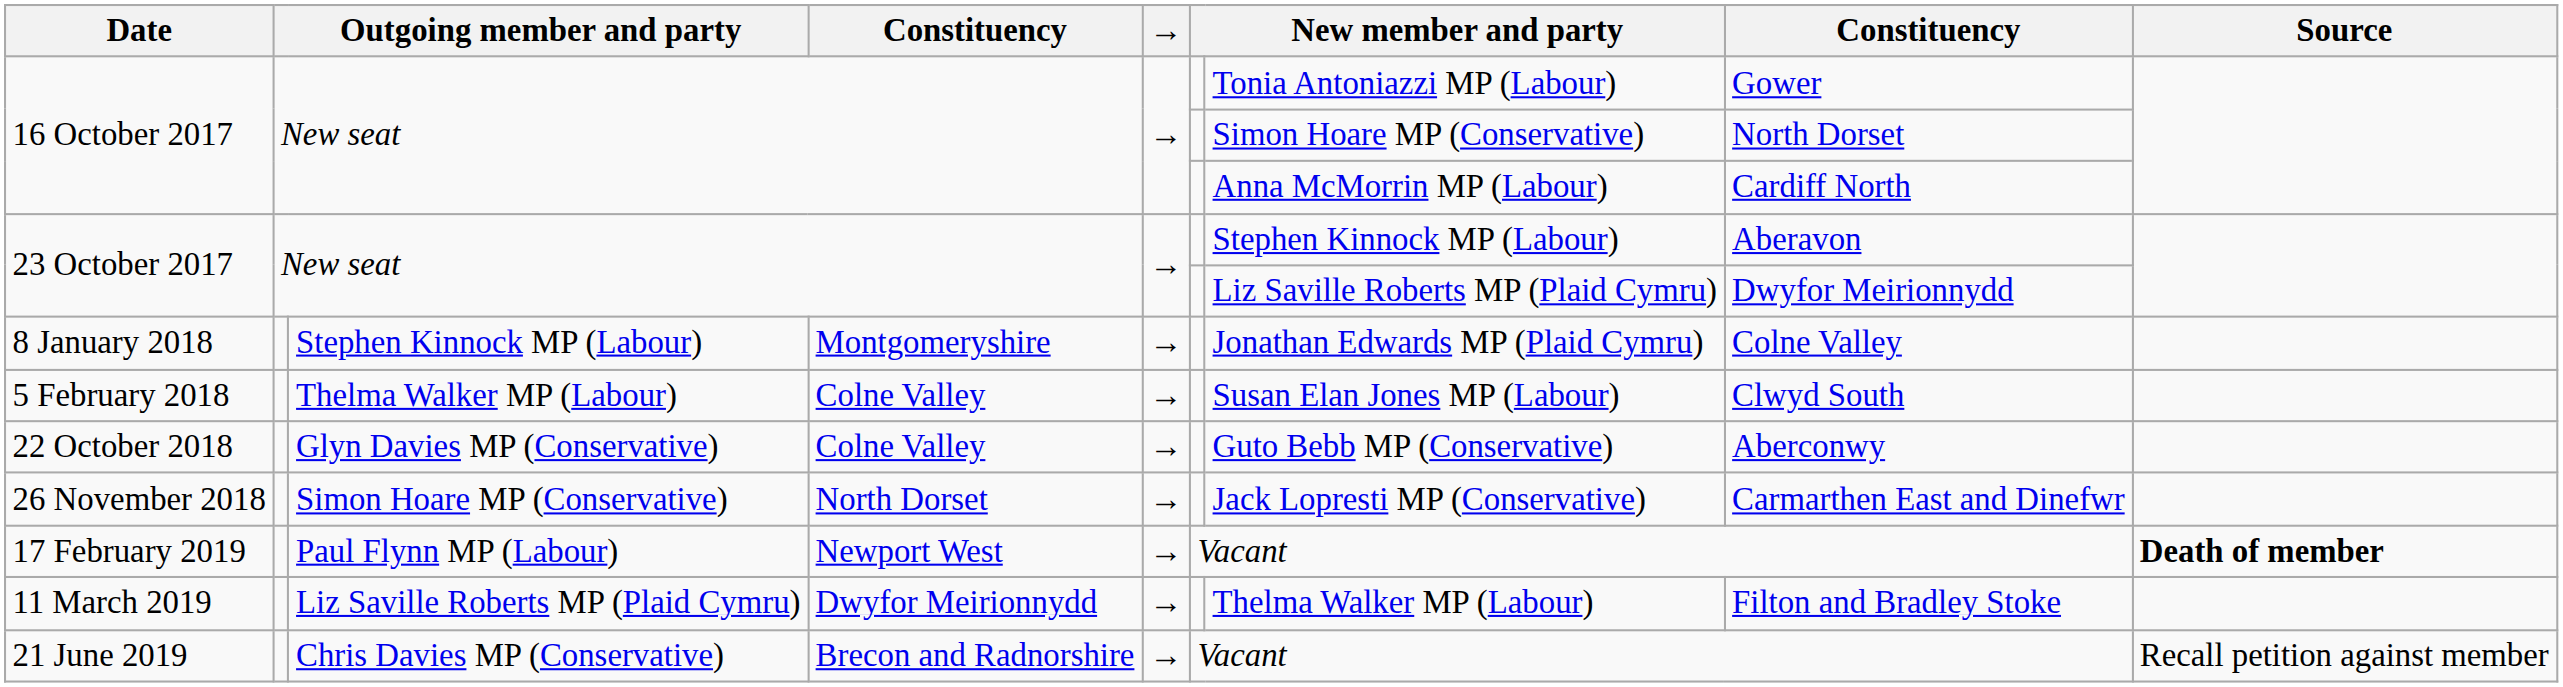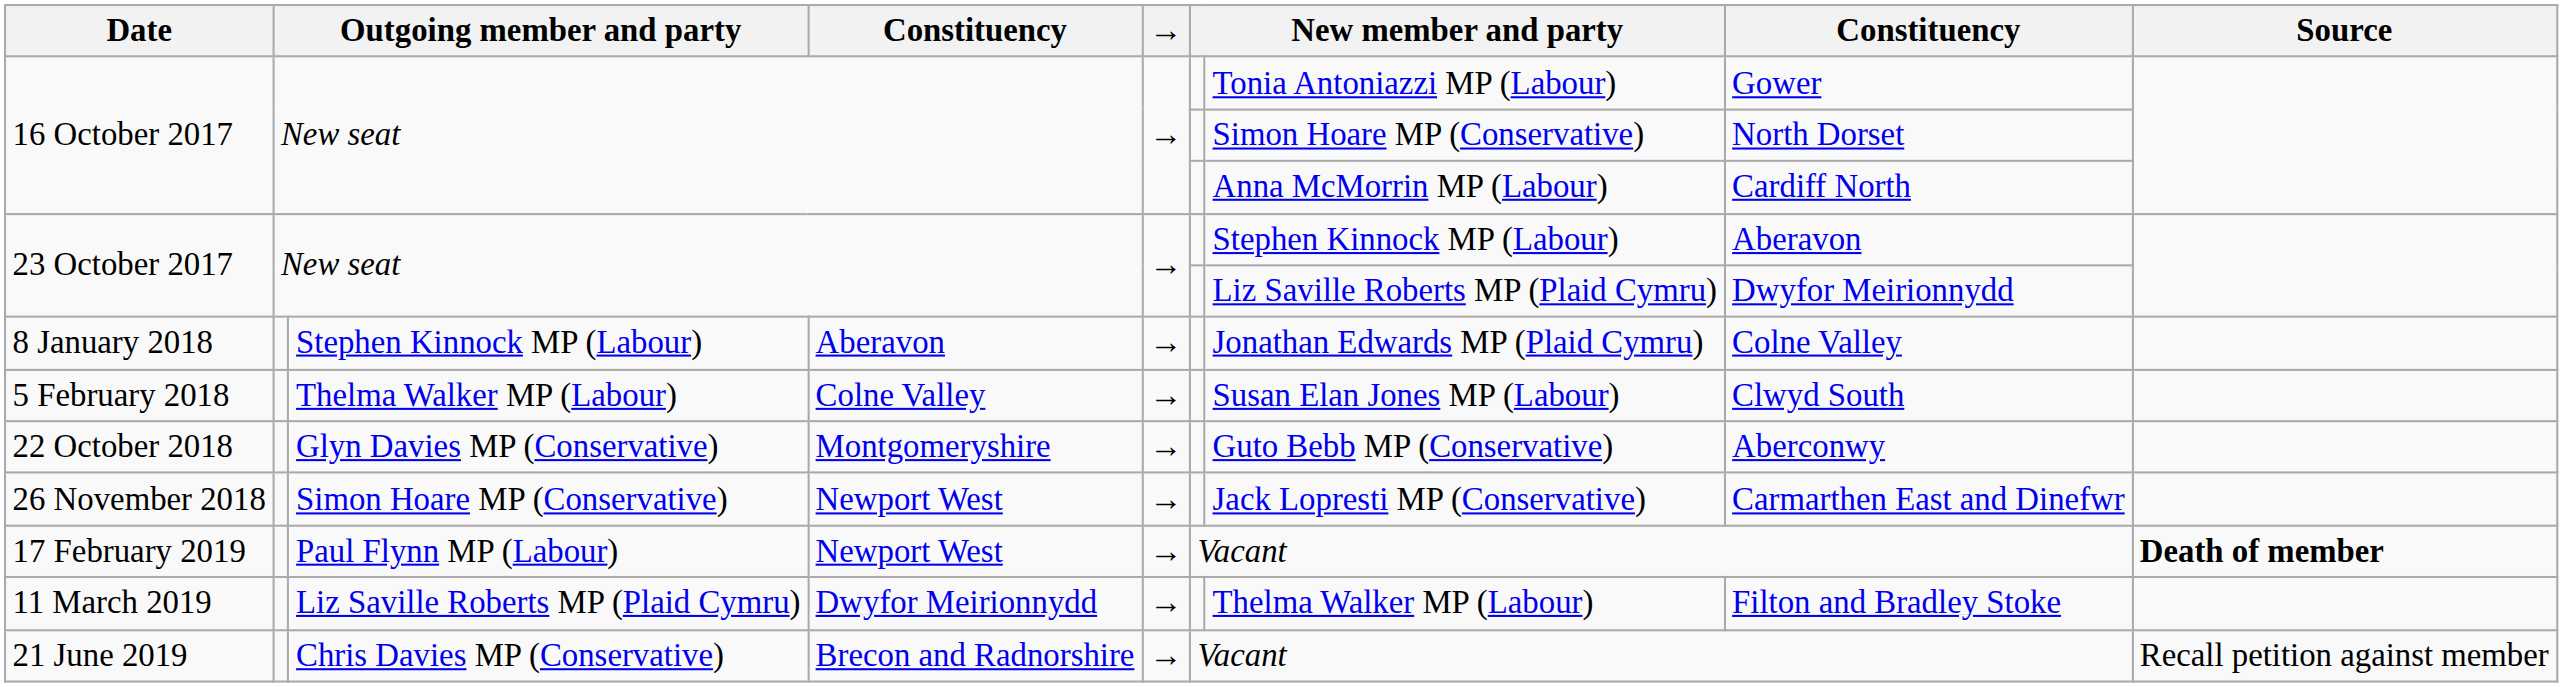(933, 342) Montgomeryshire -> (880, 342) Aberavon
(900, 446) Colne Valley -> (933, 446) Montgomeryshire
(902, 498) North Dorset -> (909, 498) Newport West
